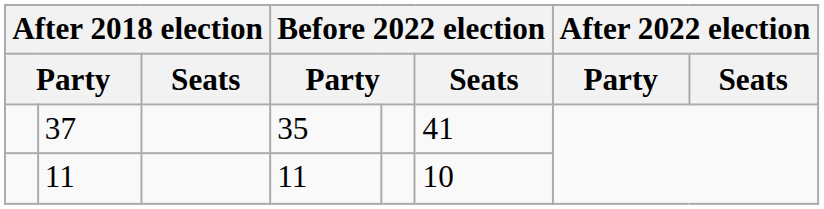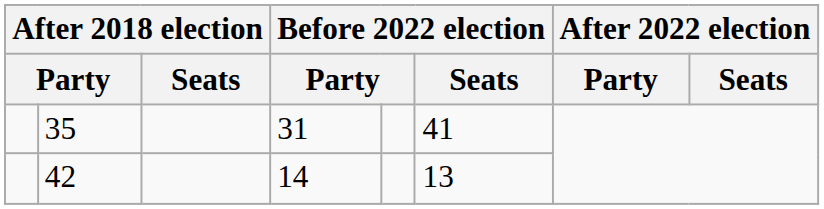(60, 128) 37 -> (60, 128) 35
(293, 128) 35 -> (293, 128) 31
(60, 177) 11 -> (60, 177) 42
(292, 177) 11 -> (293, 177) 14
(438, 177) 10 -> (438, 177) 13
